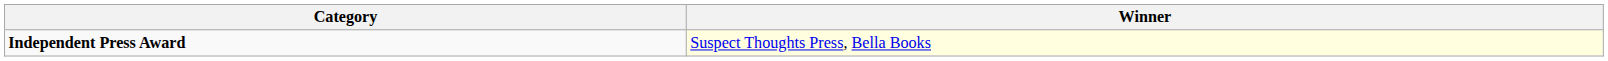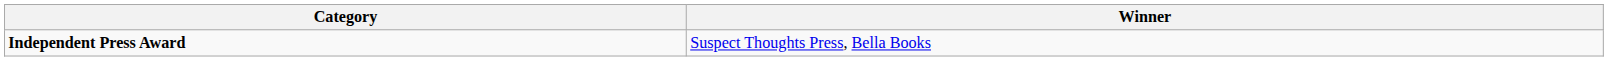(811, 42) lightyellow background -> (811, 42) no background
